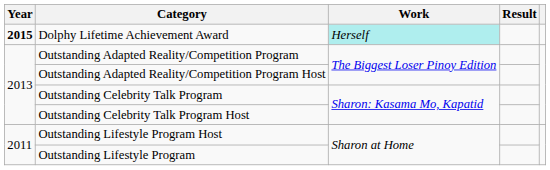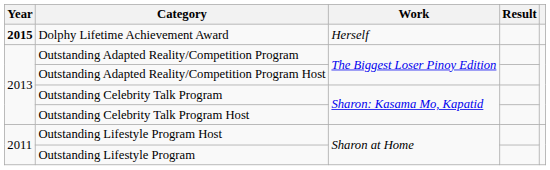(350, 34) paleturquoise background -> (350, 34) no background
